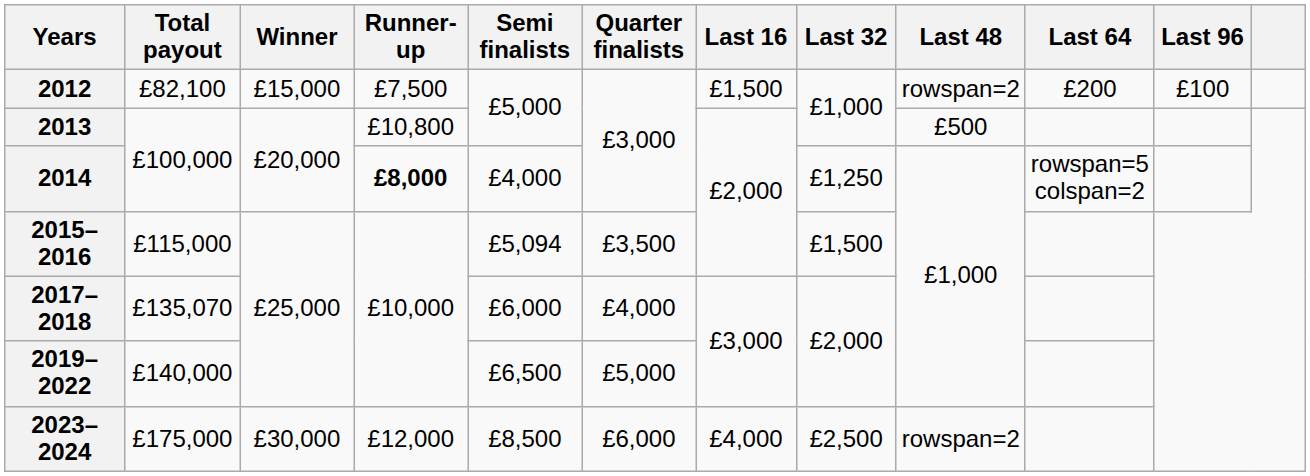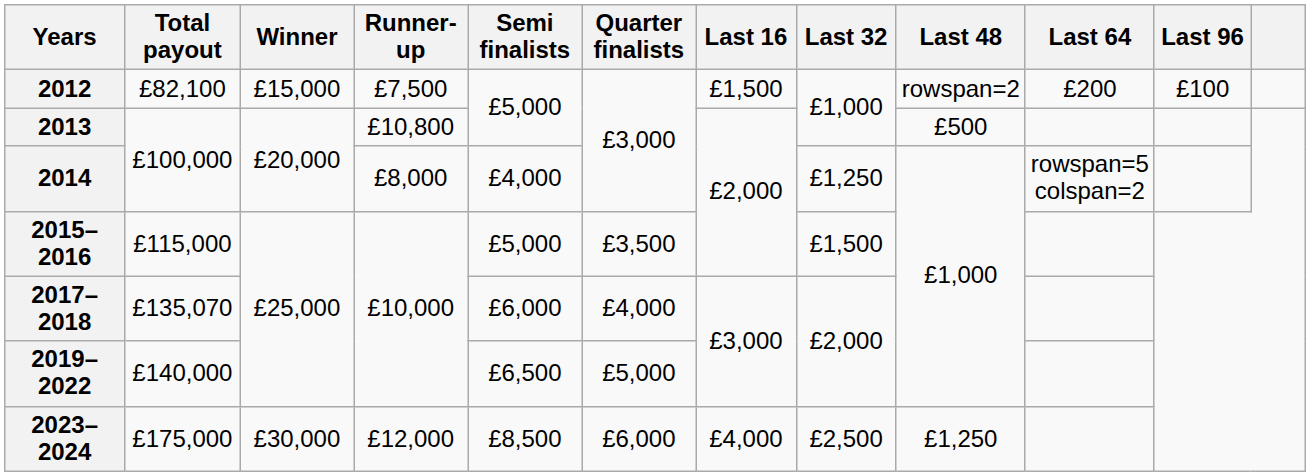(411, 178) bold -> (411, 178) normal
(525, 243) £5,094 -> (525, 243) £5,000
(961, 438) rowspan=2 -> (961, 438) £1,250
